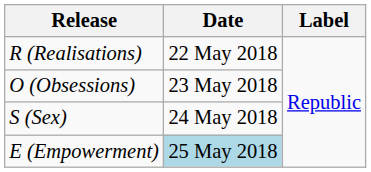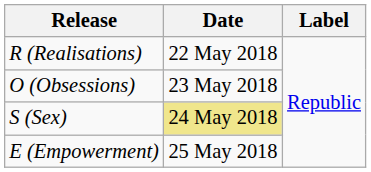(223, 118) no background -> (223, 118) khaki background
(223, 150) lightblue background -> (223, 150) no background
